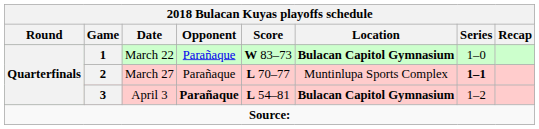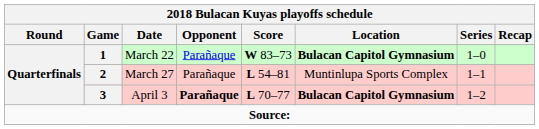(268, 74) L 70–77 -> (268, 74) L 54–81
(476, 74) bold -> (476, 74) normal
(268, 94) L 54–81 -> (268, 94) L 70–77
